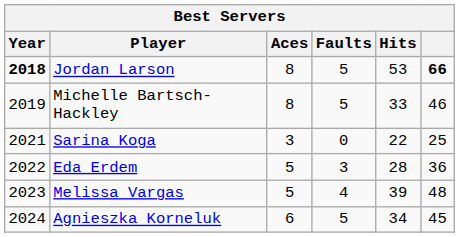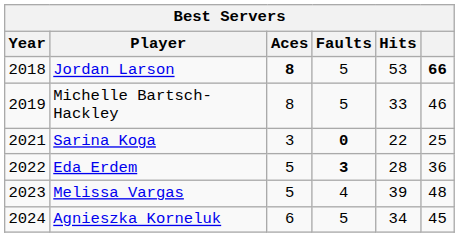(27, 70) bold -> (27, 70) normal
(290, 70) normal -> (290, 70) bold
(344, 141) normal -> (344, 141) bold
(344, 167) normal -> (344, 167) bold
